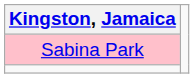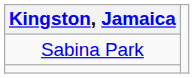(92, 49) pink background -> (92, 49) no background
